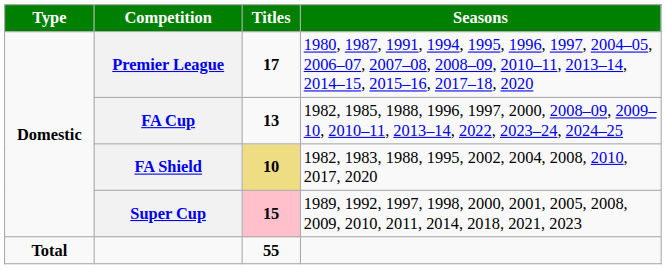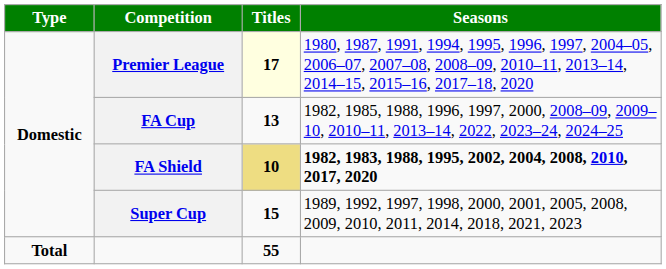(271, 64) no background -> (271, 64) lightyellow background
(466, 167) normal -> (466, 167) bold
(271, 213) pink background -> (271, 213) no background
